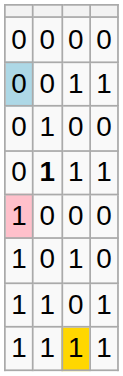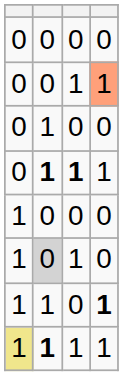(19, 83) lightblue background -> (19, 83) no background
(104, 83) no background -> (104, 83) lightsalmon background
(76, 171) normal -> (76, 171) bold
(19, 216) pink background -> (19, 216) no background
(47, 260) no background -> (47, 260) lightgrey background
(104, 304) normal -> (104, 304) bold
(19, 348) no background -> (19, 348) khaki background
(47, 348) normal -> (47, 348) bold
(76, 348) gold background -> (76, 348) no background
